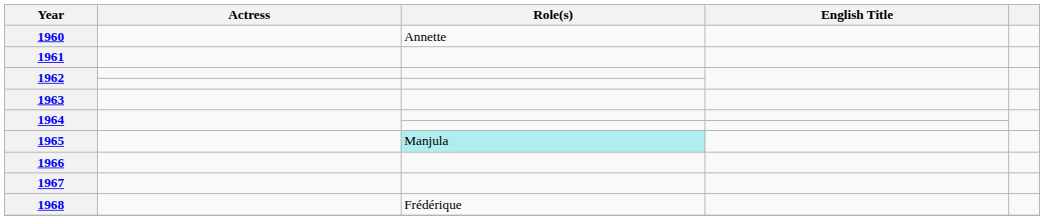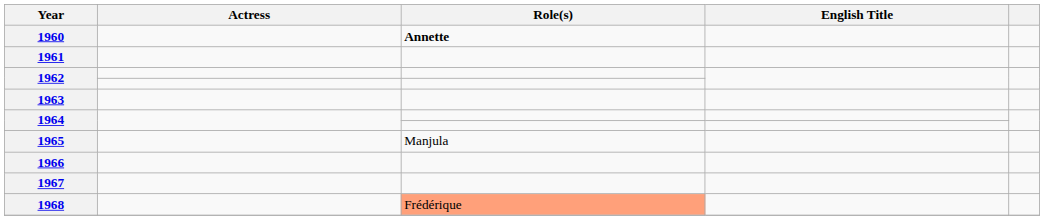(425, 36) normal -> (427, 36) bold
(426, 141) paleturquoise background -> (426, 141) no background
(433, 204) no background -> (433, 204) lightsalmon background
